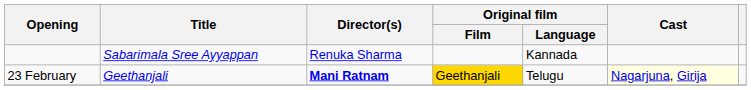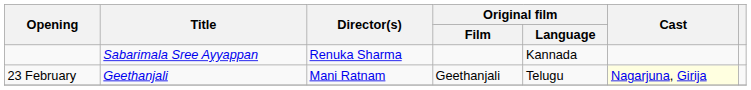(349, 75) bold -> (347, 75) normal
(468, 75) gold background -> (468, 75) no background
